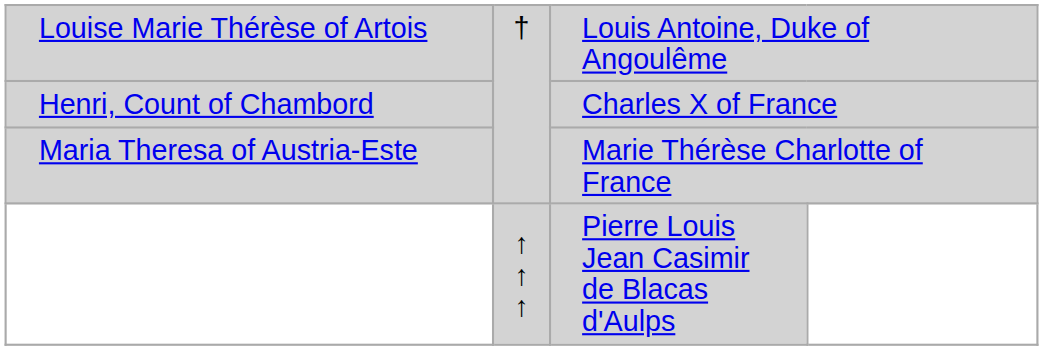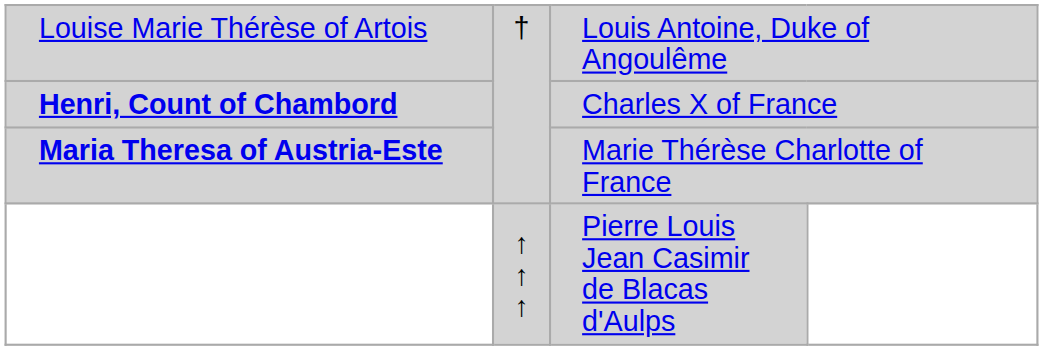(206, 104) normal -> (218, 104) bold
(228, 149) normal -> (241, 149) bold
